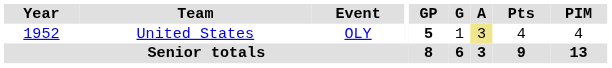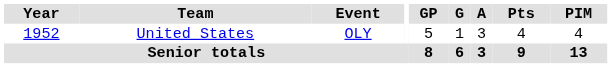(429, 34) bold -> (429, 34) normal
(482, 34) khaki background -> (482, 34) no background
